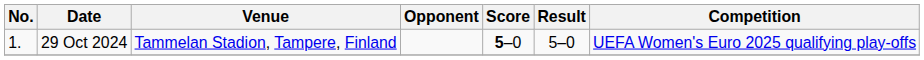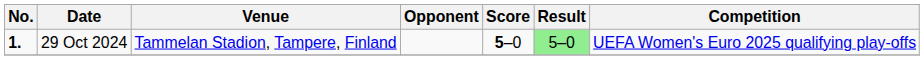(15, 42) normal -> (15, 42) bold
(562, 42) no background -> (562, 42) lightgreen background
